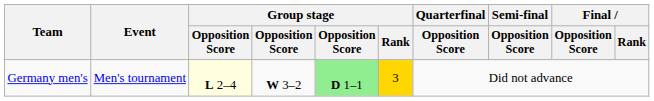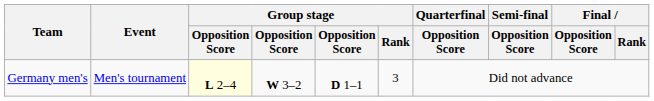(347, 85) lightgreen background -> (347, 85) no background
(396, 78) gold background -> (396, 78) no background
